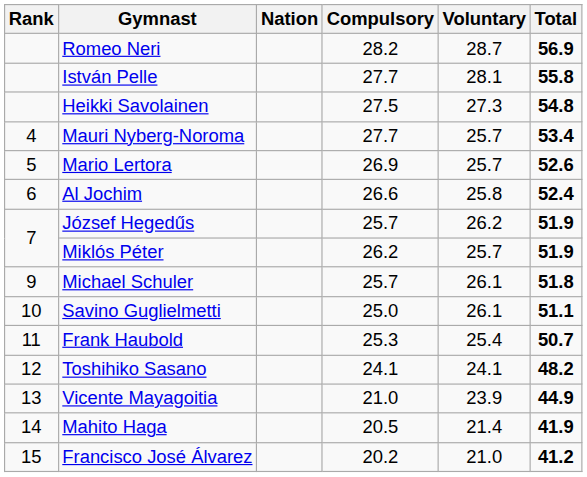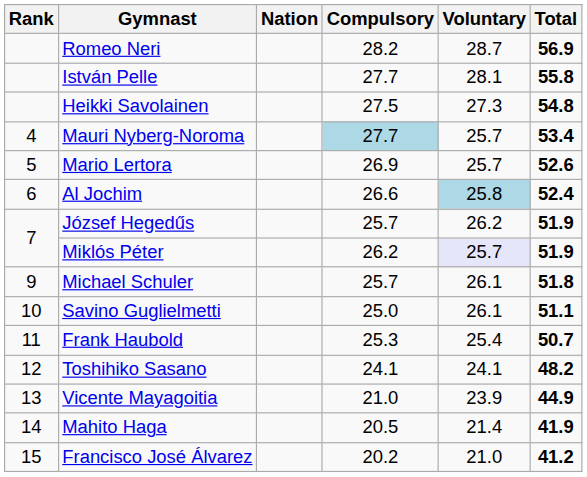(380, 135) no background -> (380, 135) lightblue background
(484, 194) no background -> (484, 194) lightblue background
(484, 252) no background -> (484, 252) lavender background
